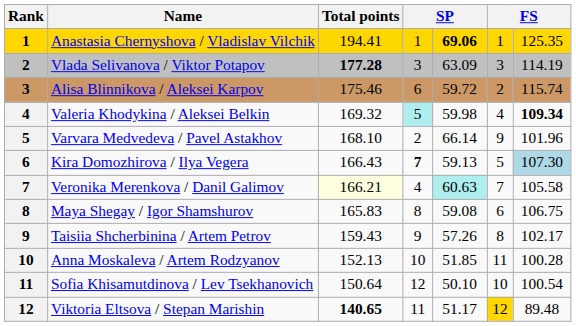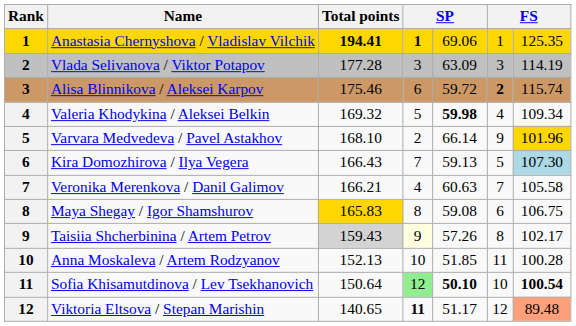(361, 41) normal -> (361, 41) bold
(418, 41) normal -> (418, 41) bold
(460, 41) bold -> (460, 41) normal
(361, 65) bold -> (361, 65) normal
(500, 89) normal -> (500, 89) bold
(418, 114) paleturquoise background -> (418, 114) no background
(460, 114) normal -> (460, 114) bold
(542, 114) bold -> (542, 114) normal
(542, 138) no background -> (542, 138) gold background
(418, 162) bold -> (418, 162) normal
(361, 187) lightyellow background -> (361, 187) no background
(460, 187) paleturquoise background -> (460, 187) no background
(361, 211) no background -> (361, 211) gold background
(361, 235) no background -> (361, 235) lightgrey background
(418, 235) no background -> (418, 235) lightyellow background
(418, 284) no background -> (418, 284) lightgreen background
(460, 284) normal -> (460, 284) bold
(542, 284) normal -> (542, 284) bold
(361, 308) bold -> (361, 308) normal
(418, 308) normal -> (418, 308) bold
(500, 308) gold background -> (500, 308) no background
(542, 308) no background -> (542, 308) lightsalmon background
